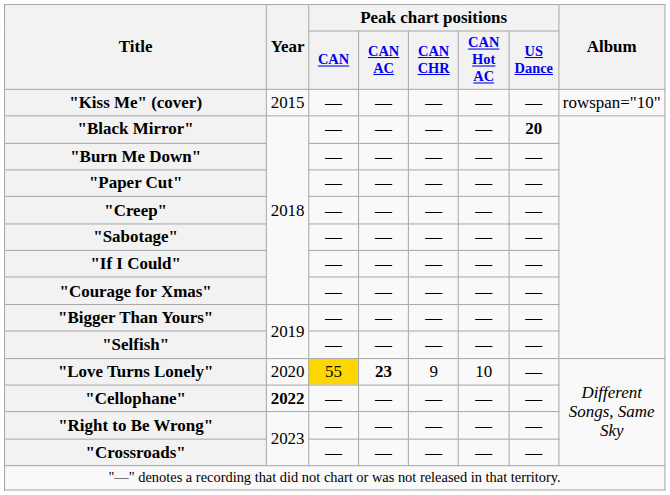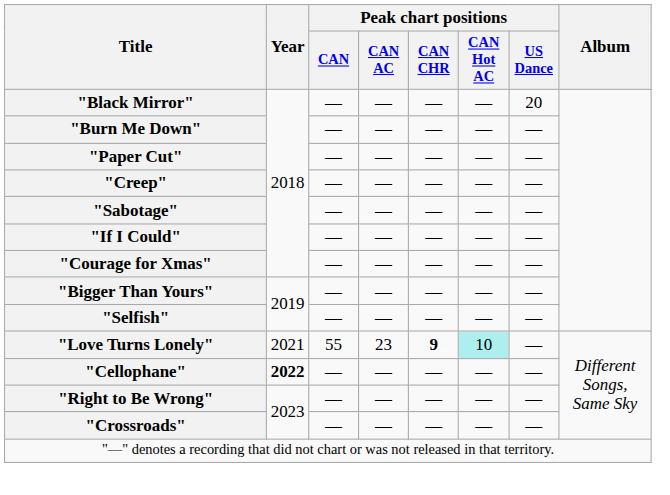- row: (136, 102)
(534, 129) bold -> (534, 102) normal
(288, 371) 2020 -> (288, 344) 2021
(334, 371) gold background -> (334, 344) no background
(384, 371) bold -> (384, 344) normal
(434, 371) normal -> (434, 344) bold
(484, 371) no background -> (484, 344) paleturquoise background
